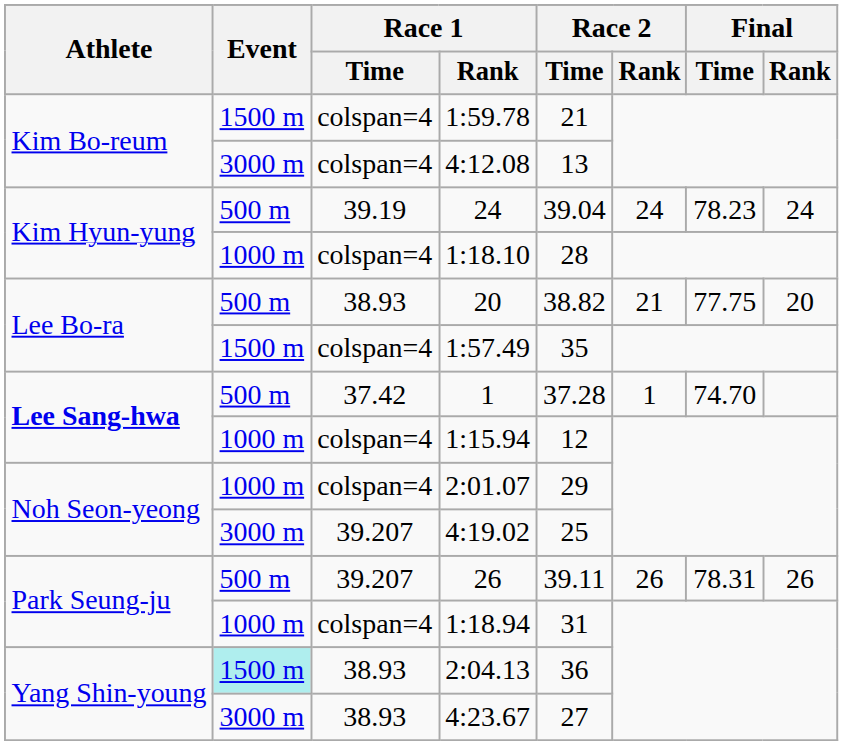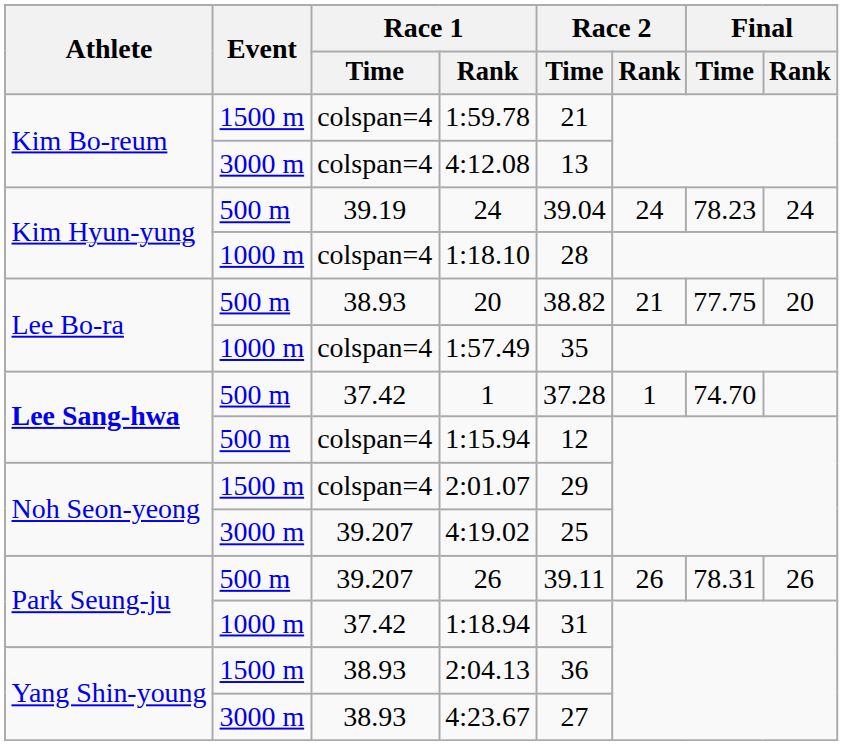(262, 347) 1500 m -> (262, 347) 1000 m
(262, 440) 1000 m -> (255, 440) 500 m
(262, 486) 1000 m -> (262, 486) 1500 m
(375, 624) colspan=4 -> (375, 624) 37.42
(262, 670) paleturquoise background -> (262, 670) no background
